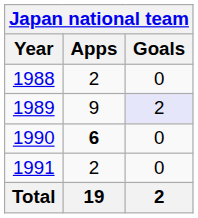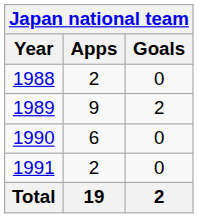(159, 108) lavender background -> (159, 108) no background
(94, 138) bold -> (94, 138) normal
